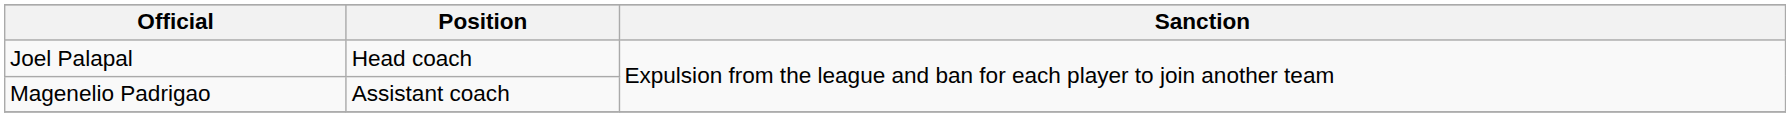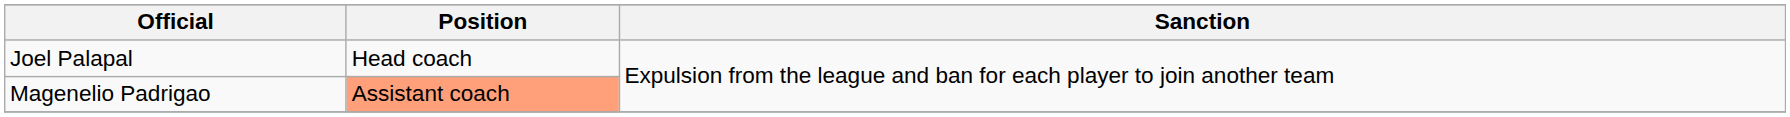(431, 93) no background -> (431, 93) lightsalmon background
